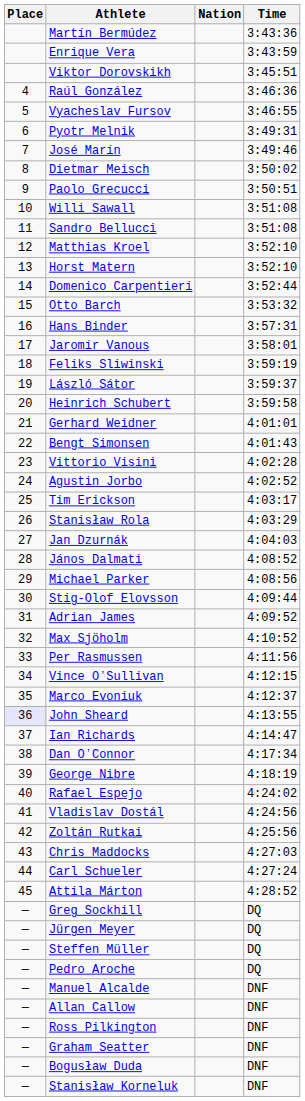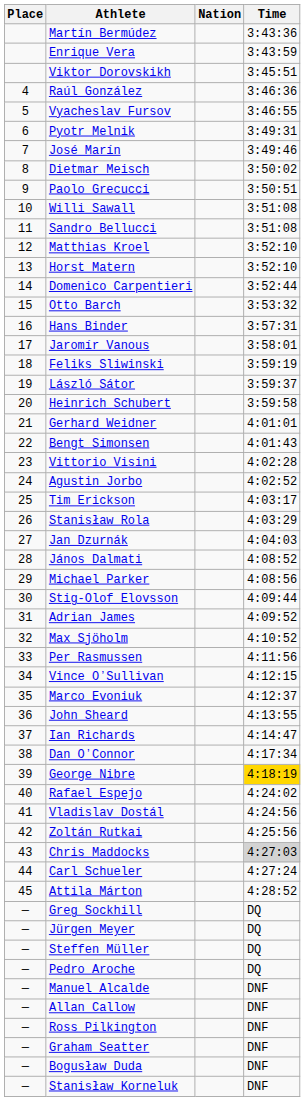(25, 716) lavender background -> (25, 716) no background
(272, 774) no background -> (272, 774) gold background
(272, 852) no background -> (272, 852) lightgrey background
